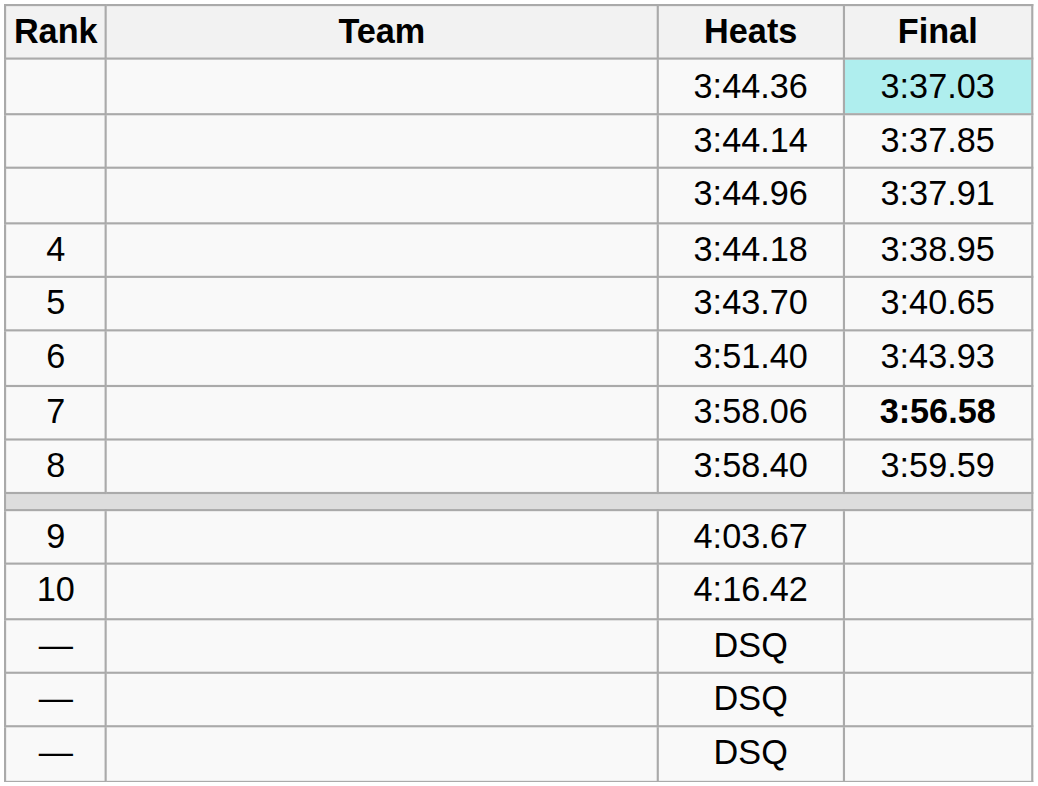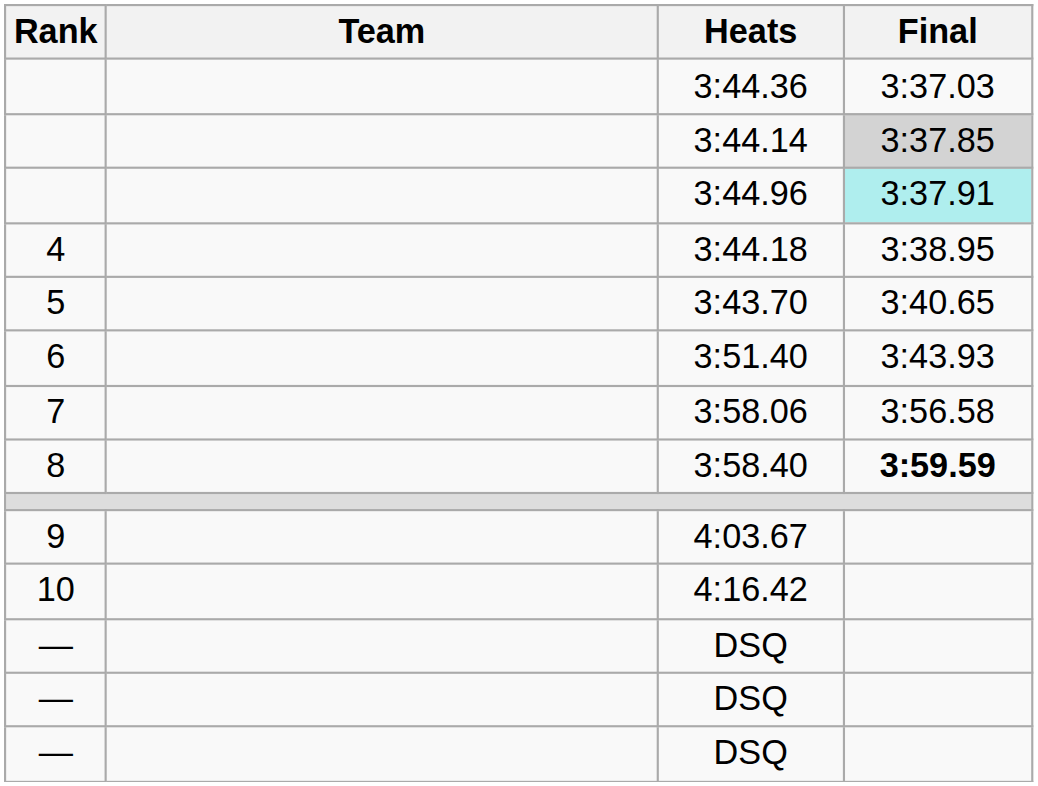(938, 85) paleturquoise background -> (938, 85) no background
(938, 140) no background -> (938, 140) lightgrey background
(938, 194) no background -> (938, 194) paleturquoise background
(938, 411) bold -> (938, 411) normal
(938, 466) normal -> (938, 466) bold
